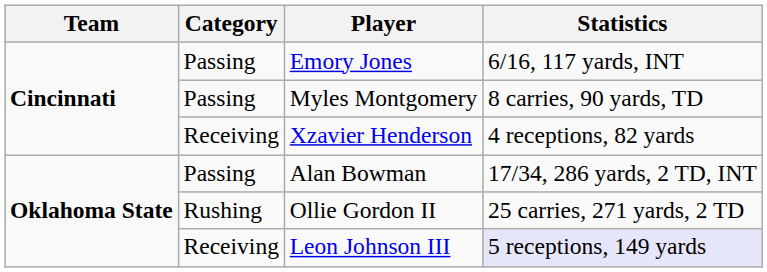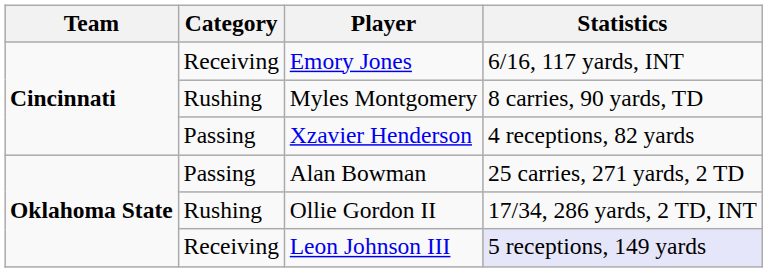(219, 60) Passing -> (231, 60) Receiving
(219, 98) Passing -> (223, 98) Rushing
(231, 135) Receiving -> (219, 135) Passing
(622, 172) 17/34, 286 yards, 2 TD, INT -> (616, 172) 25 carries, 271 yards, 2 TD
(616, 210) 25 carries, 271 yards, 2 TD -> (622, 210) 17/34, 286 yards, 2 TD, INT
